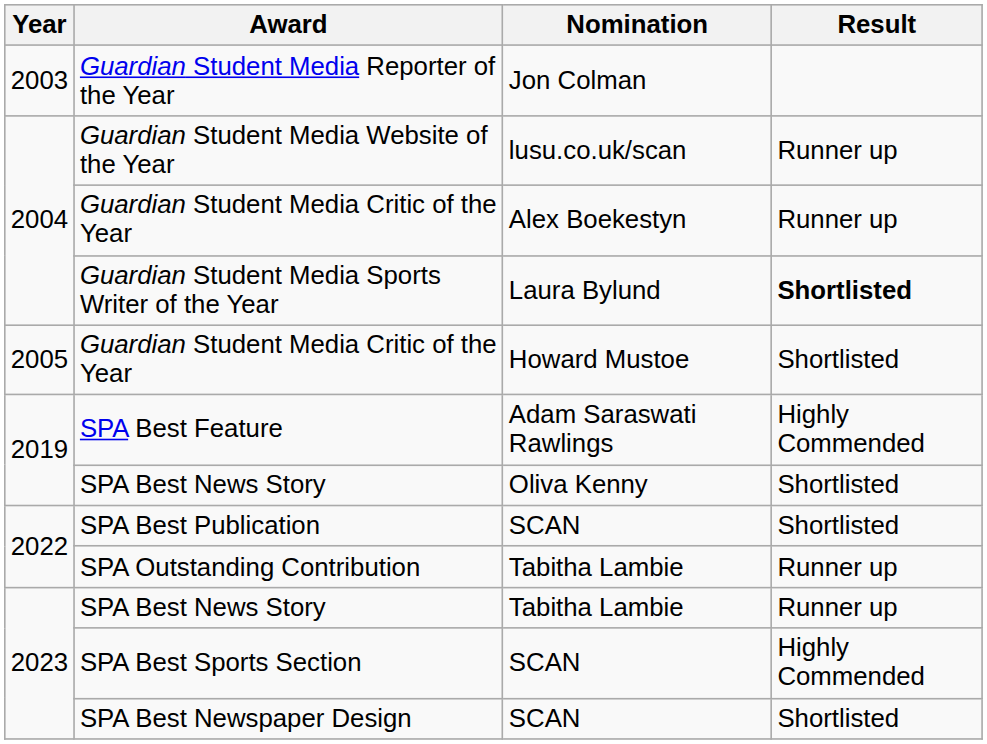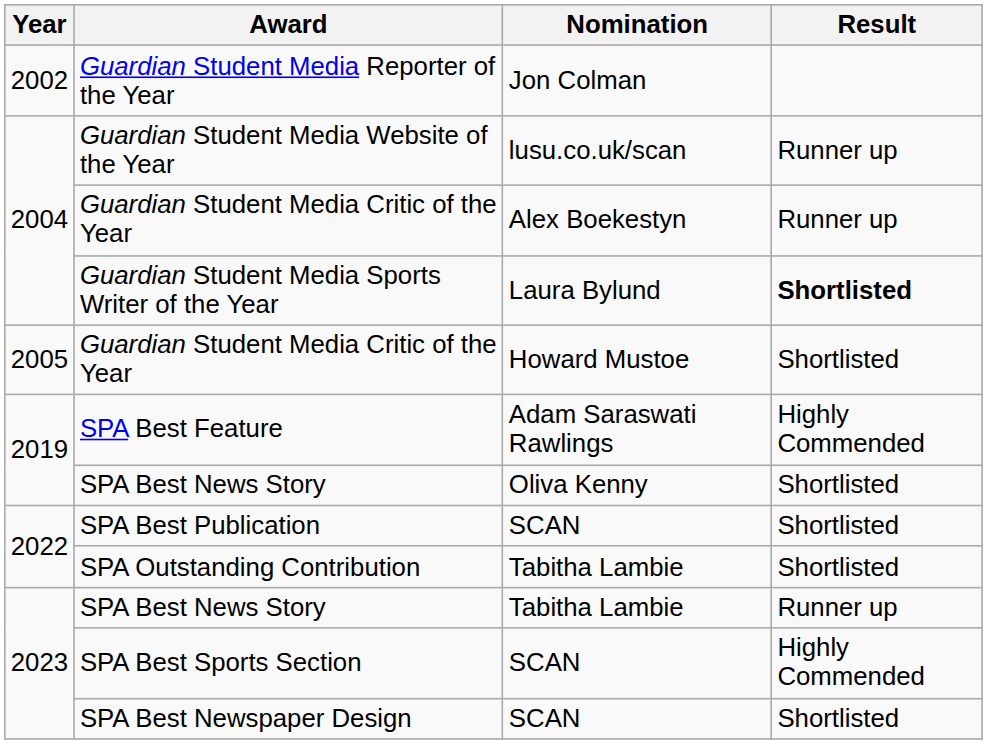(39, 80) 2003 -> (39, 80) 2002
(838, 566) Runner up -> (838, 566) Shortlisted
